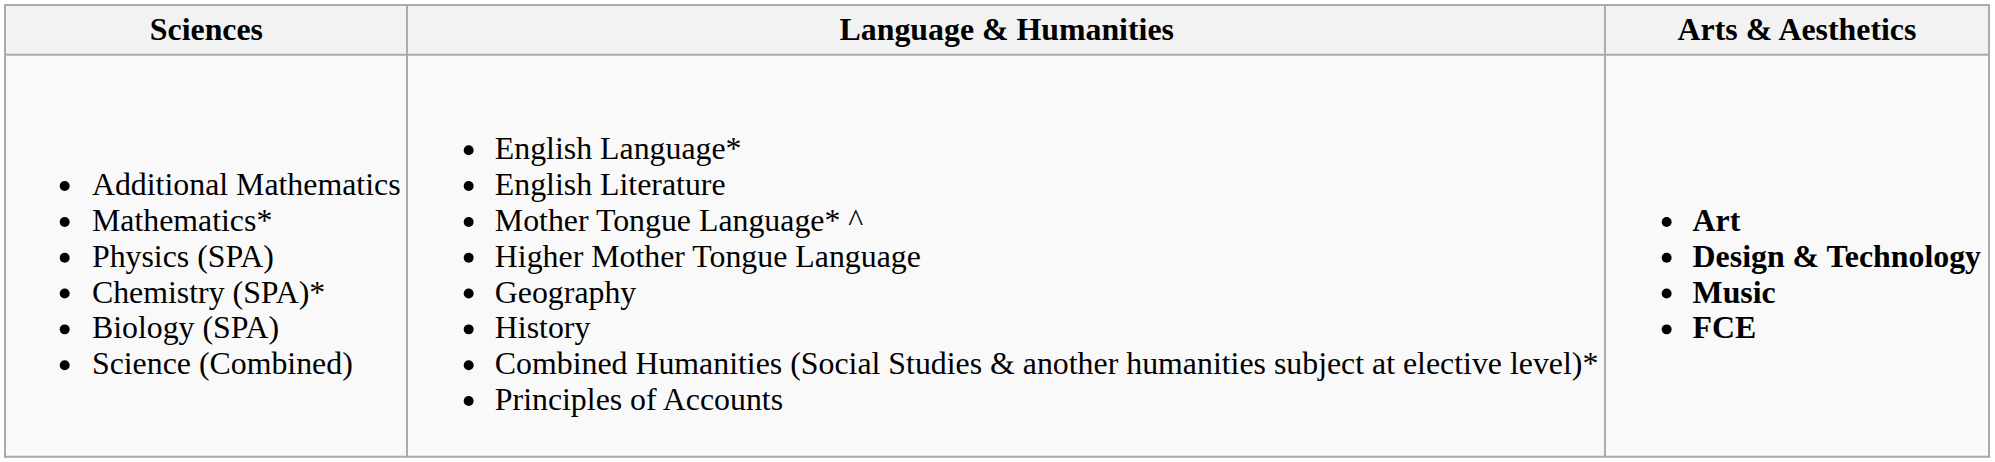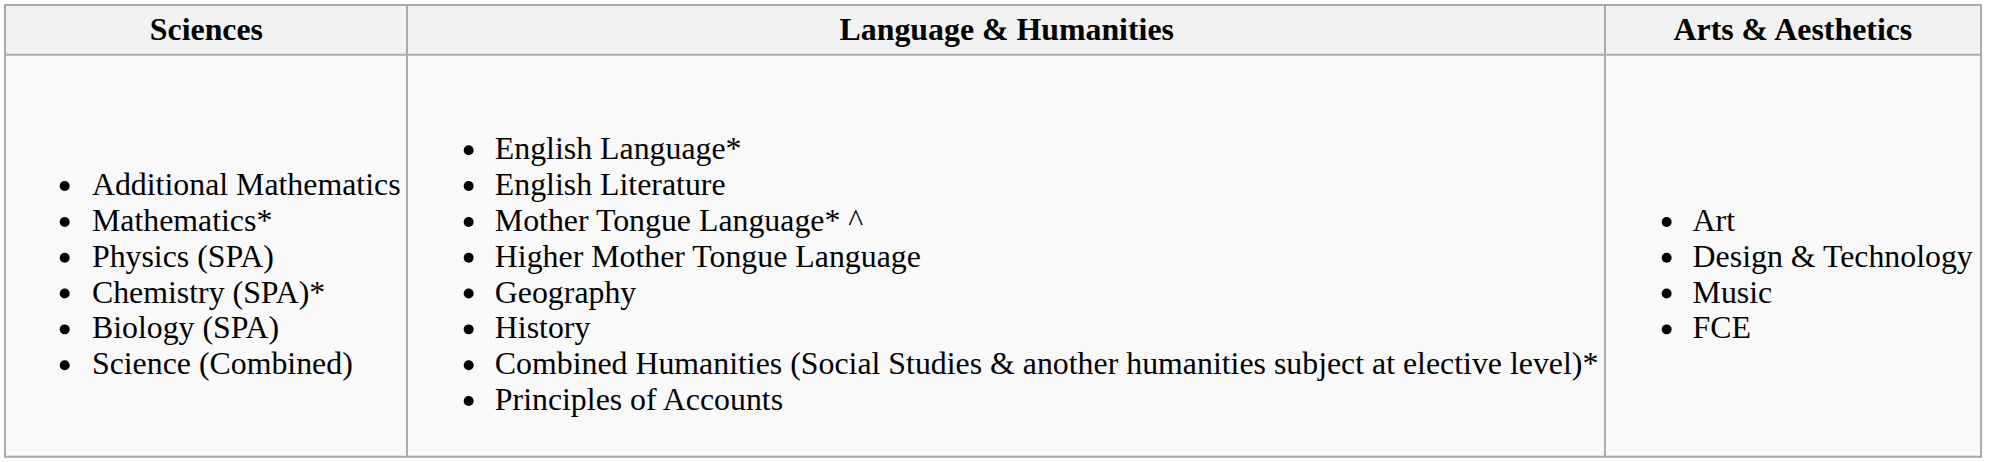(1797, 274) bold -> (1793, 274) normal
